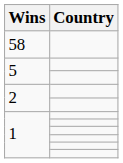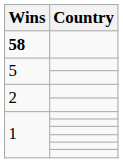(17, 44) normal -> (17, 44) bold
